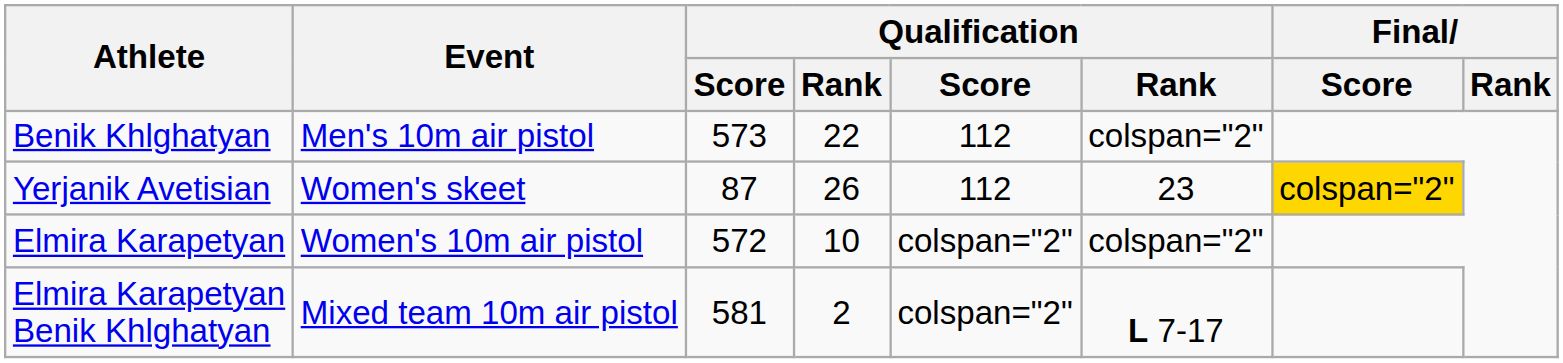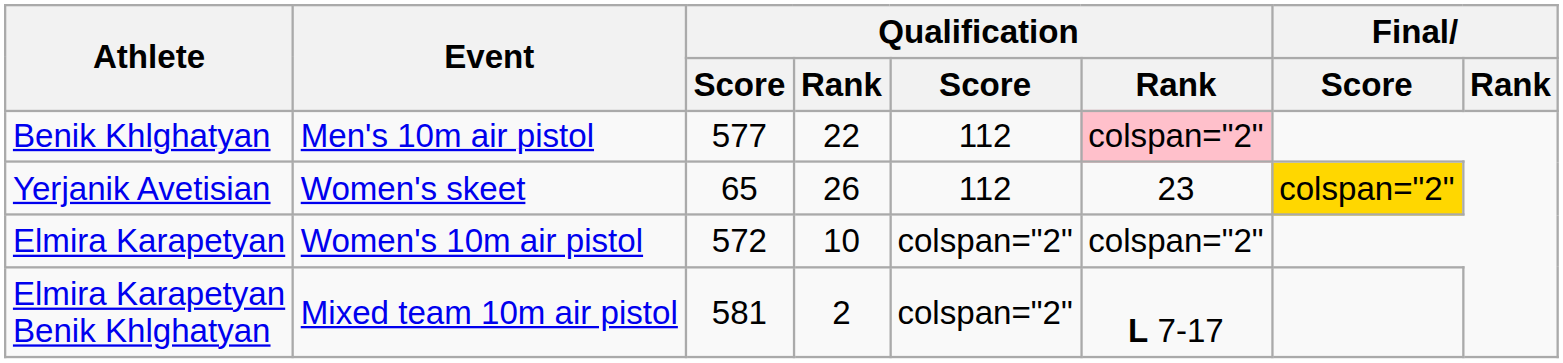(739, 136) 573 -> (739, 136) 577
(1176, 136) no background -> (1176, 136) pink background
(739, 189) 87 -> (739, 189) 65
